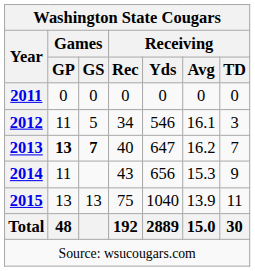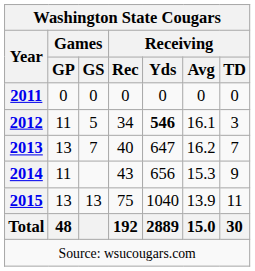(163, 122) normal -> (163, 122) bold
(63, 148) bold -> (63, 148) normal
(93, 148) bold -> (93, 148) normal
